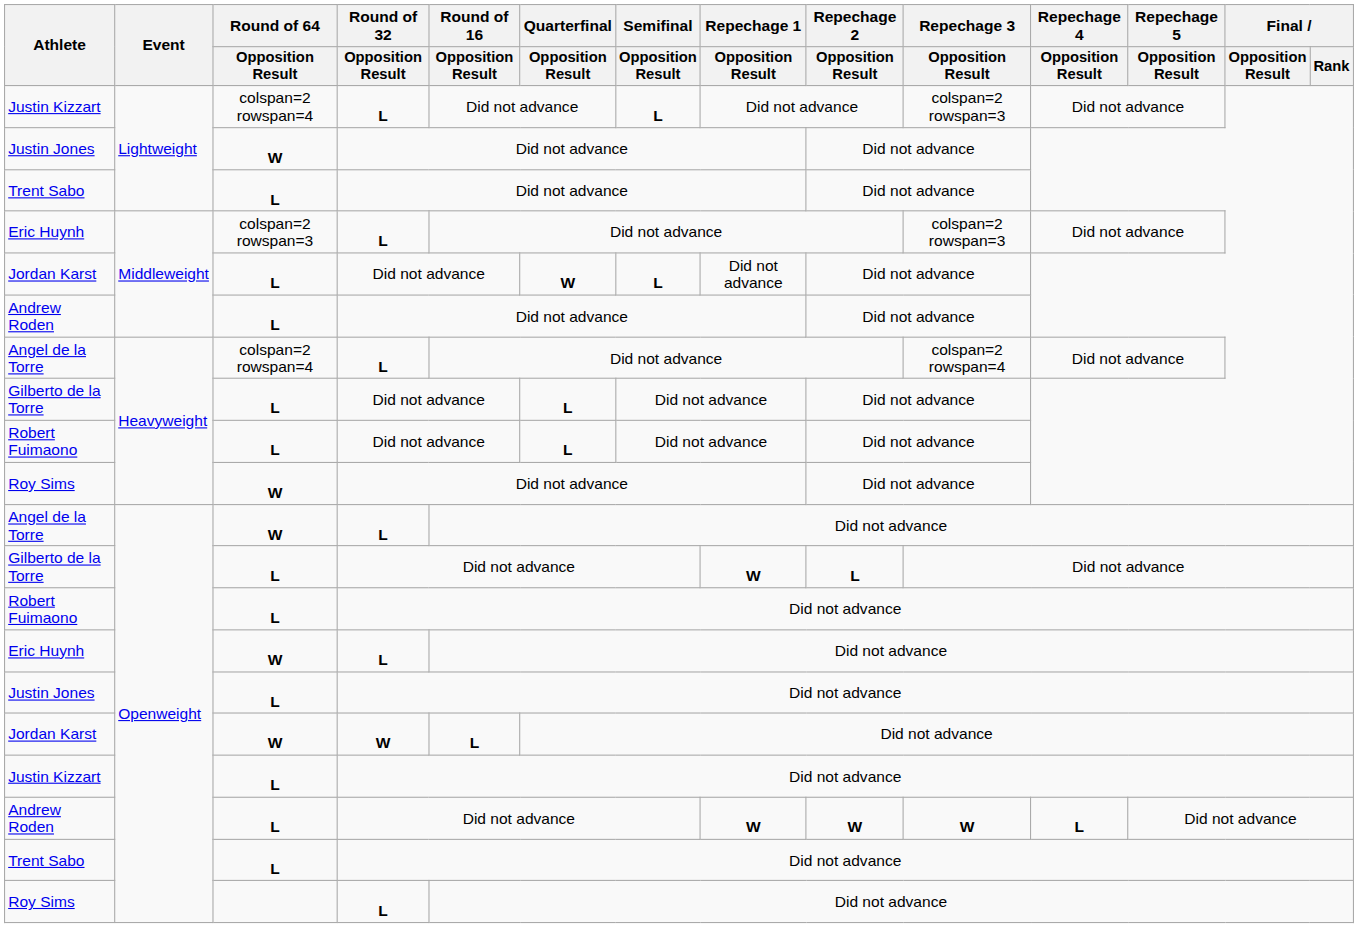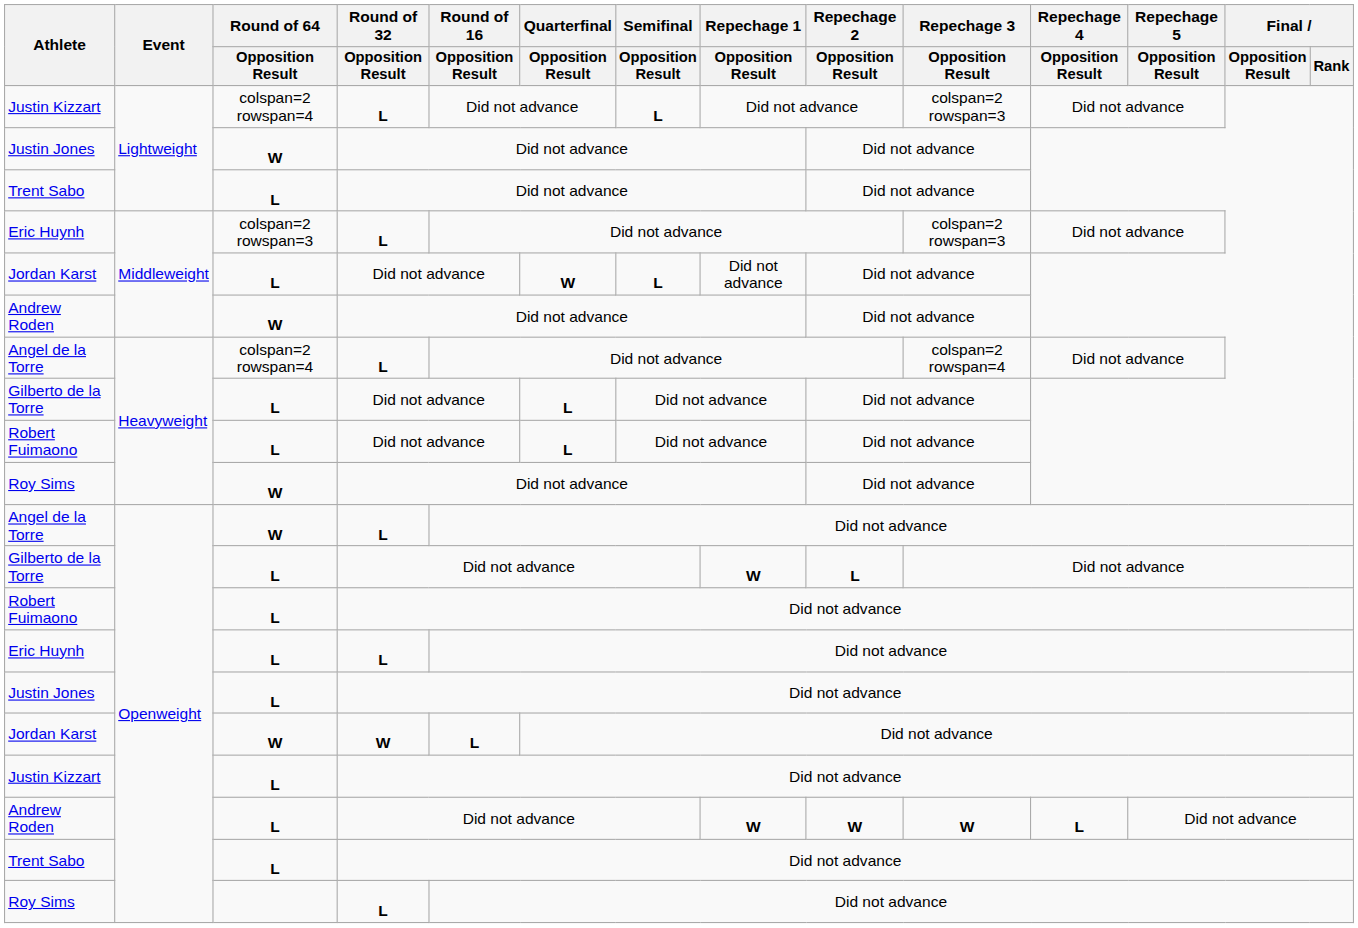(275, 325) L -> (275, 325) W
(275, 660) W -> (275, 660) L
